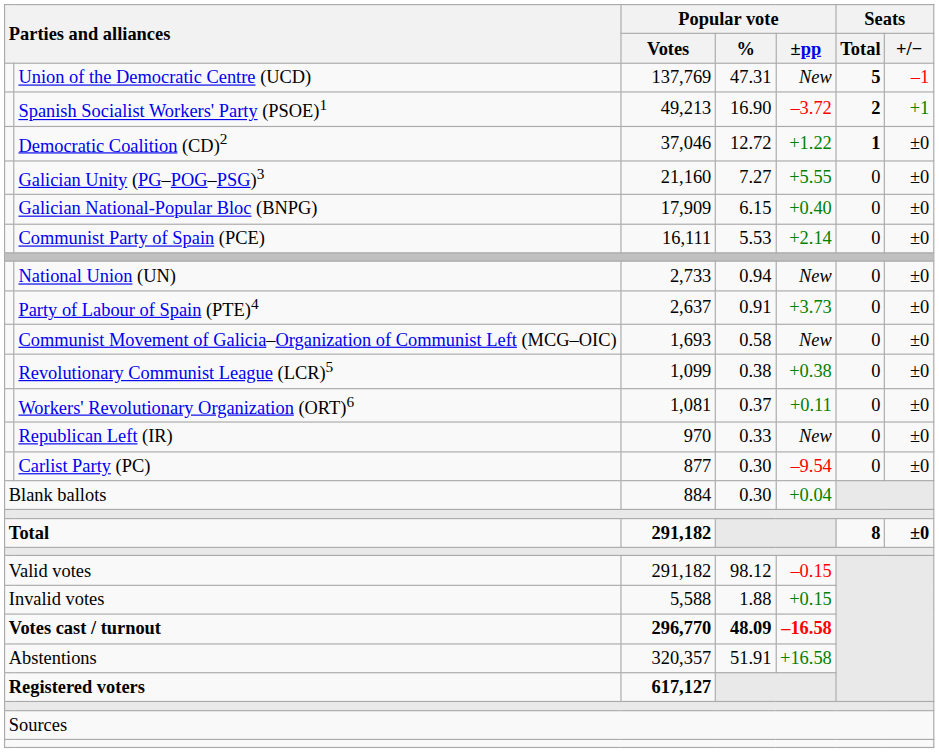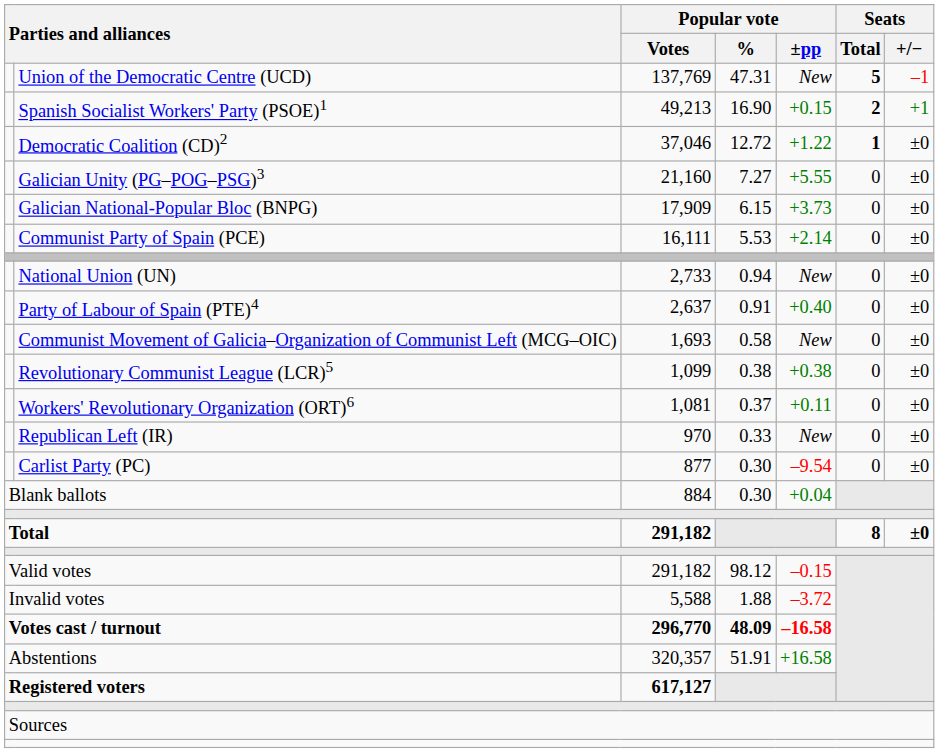(811, 109) –3.72 -> (810, 109) +0.15
(810, 209) +0.40 -> (810, 209) +3.73
(810, 307) +3.73 -> (810, 307) +0.40
(810, 599) +0.15 -> (811, 599) –3.72
